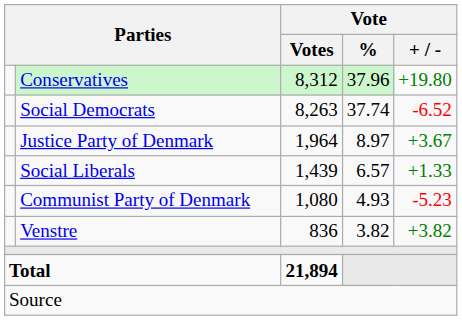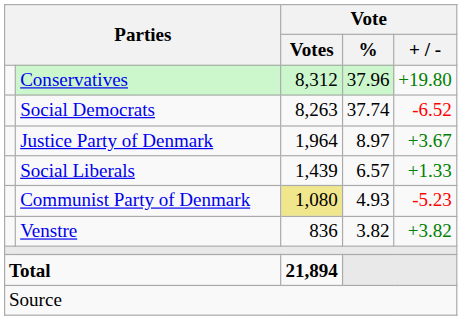(316, 200) no background -> (316, 200) khaki background
